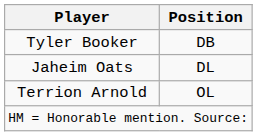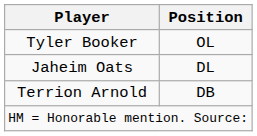(206, 42) DB -> (206, 42) OL
(206, 93) OL -> (206, 93) DB
